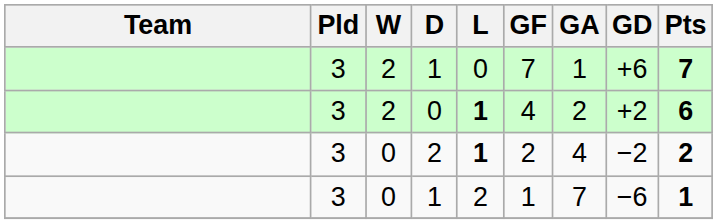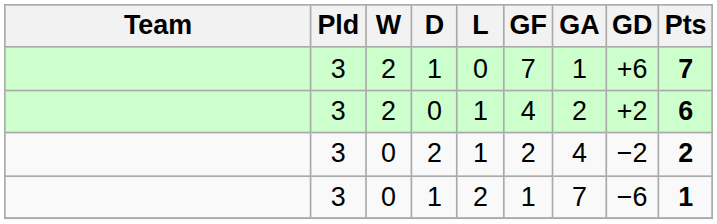(480, 111) bold -> (480, 111) normal
(480, 153) bold -> (480, 153) normal
